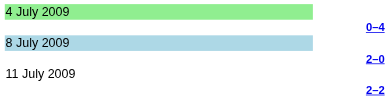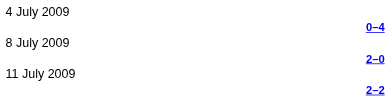(37, 12) lightgreen background -> (37, 12) no background
(37, 43) lightblue background -> (37, 43) no background
